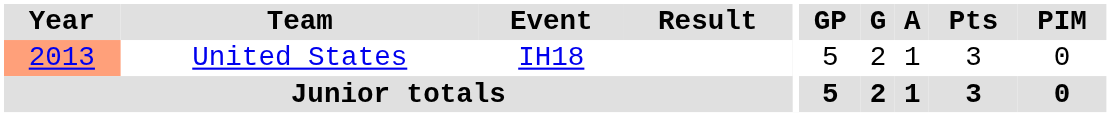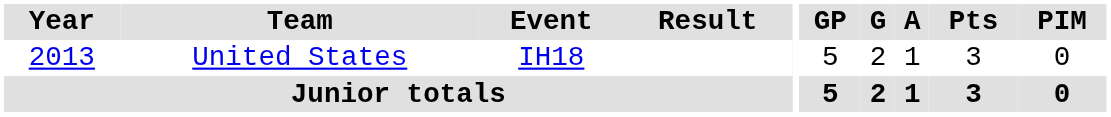(62, 58) lightsalmon background -> (62, 58) no background
